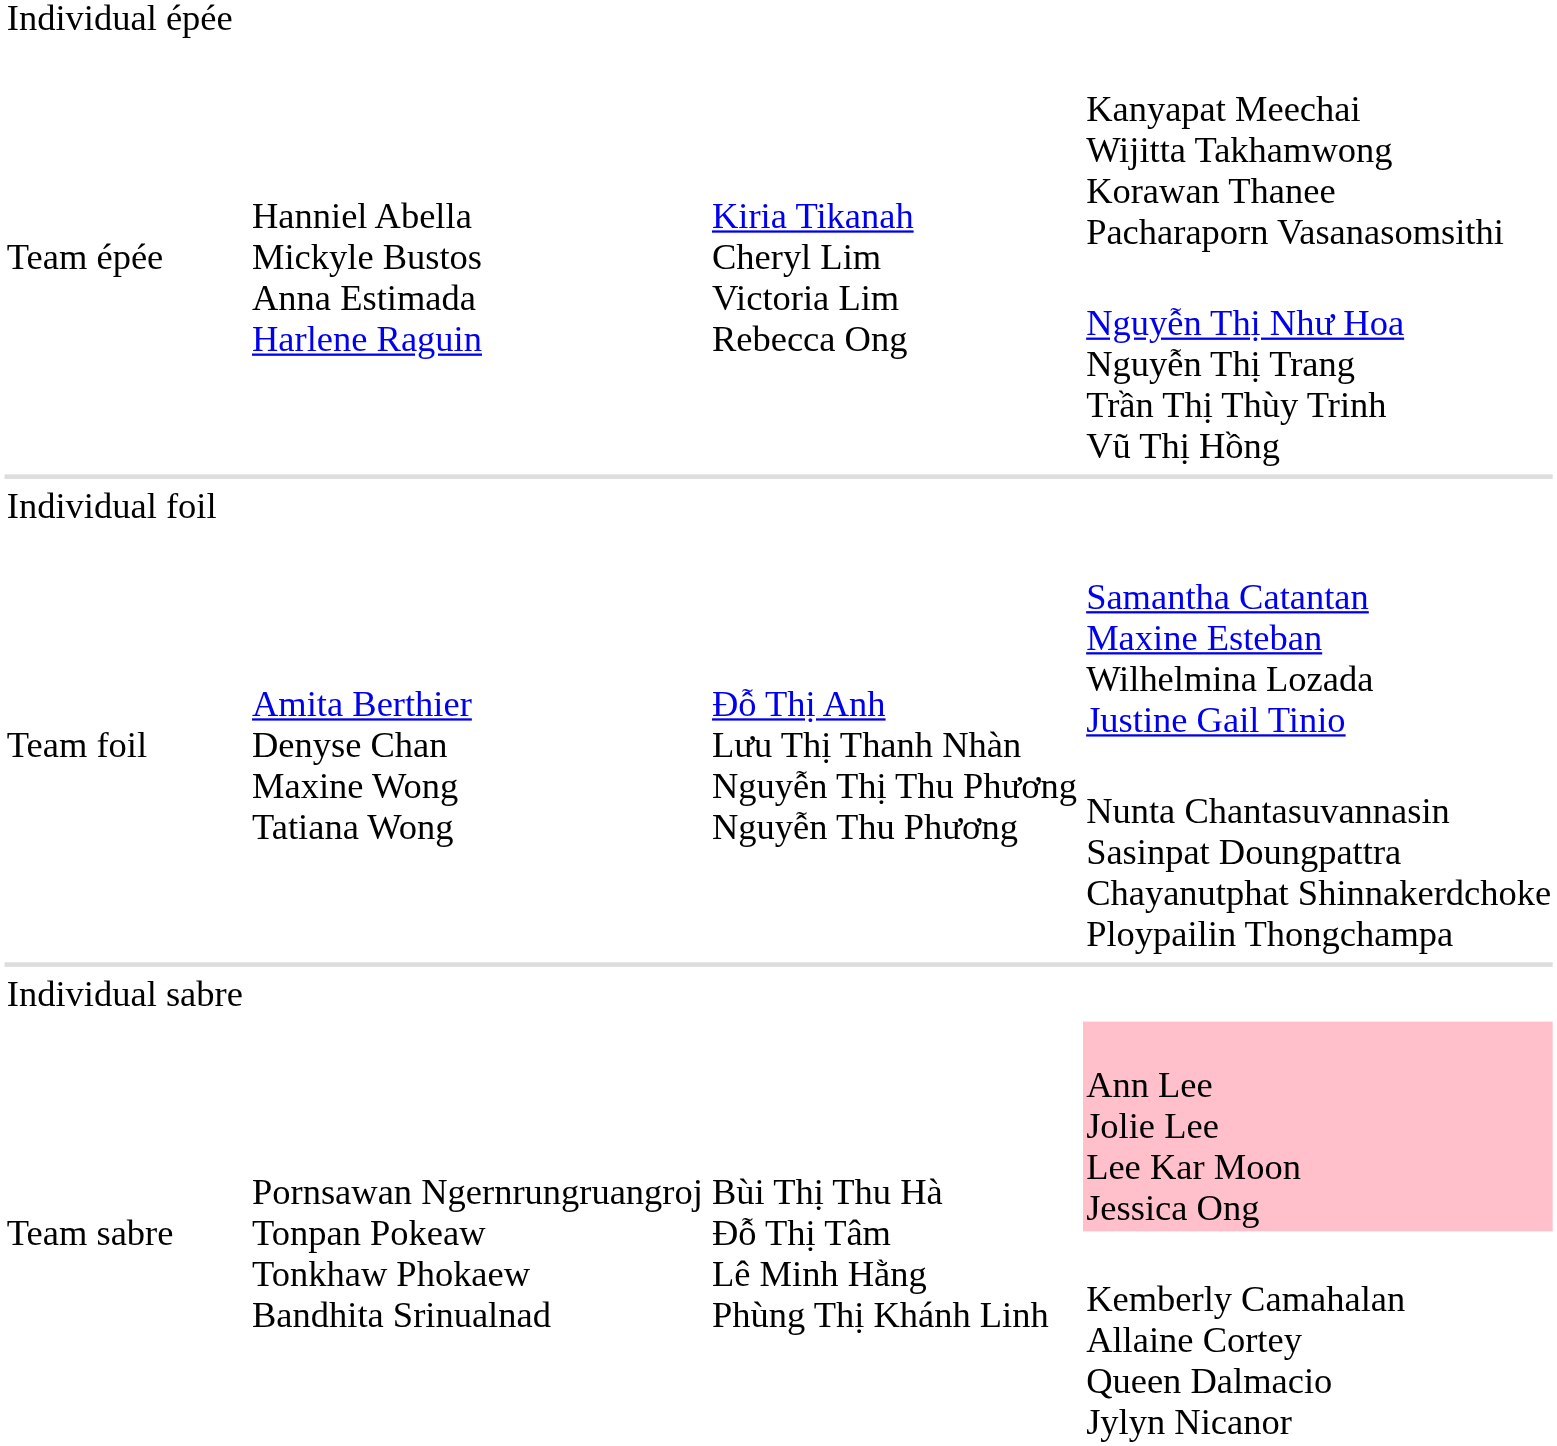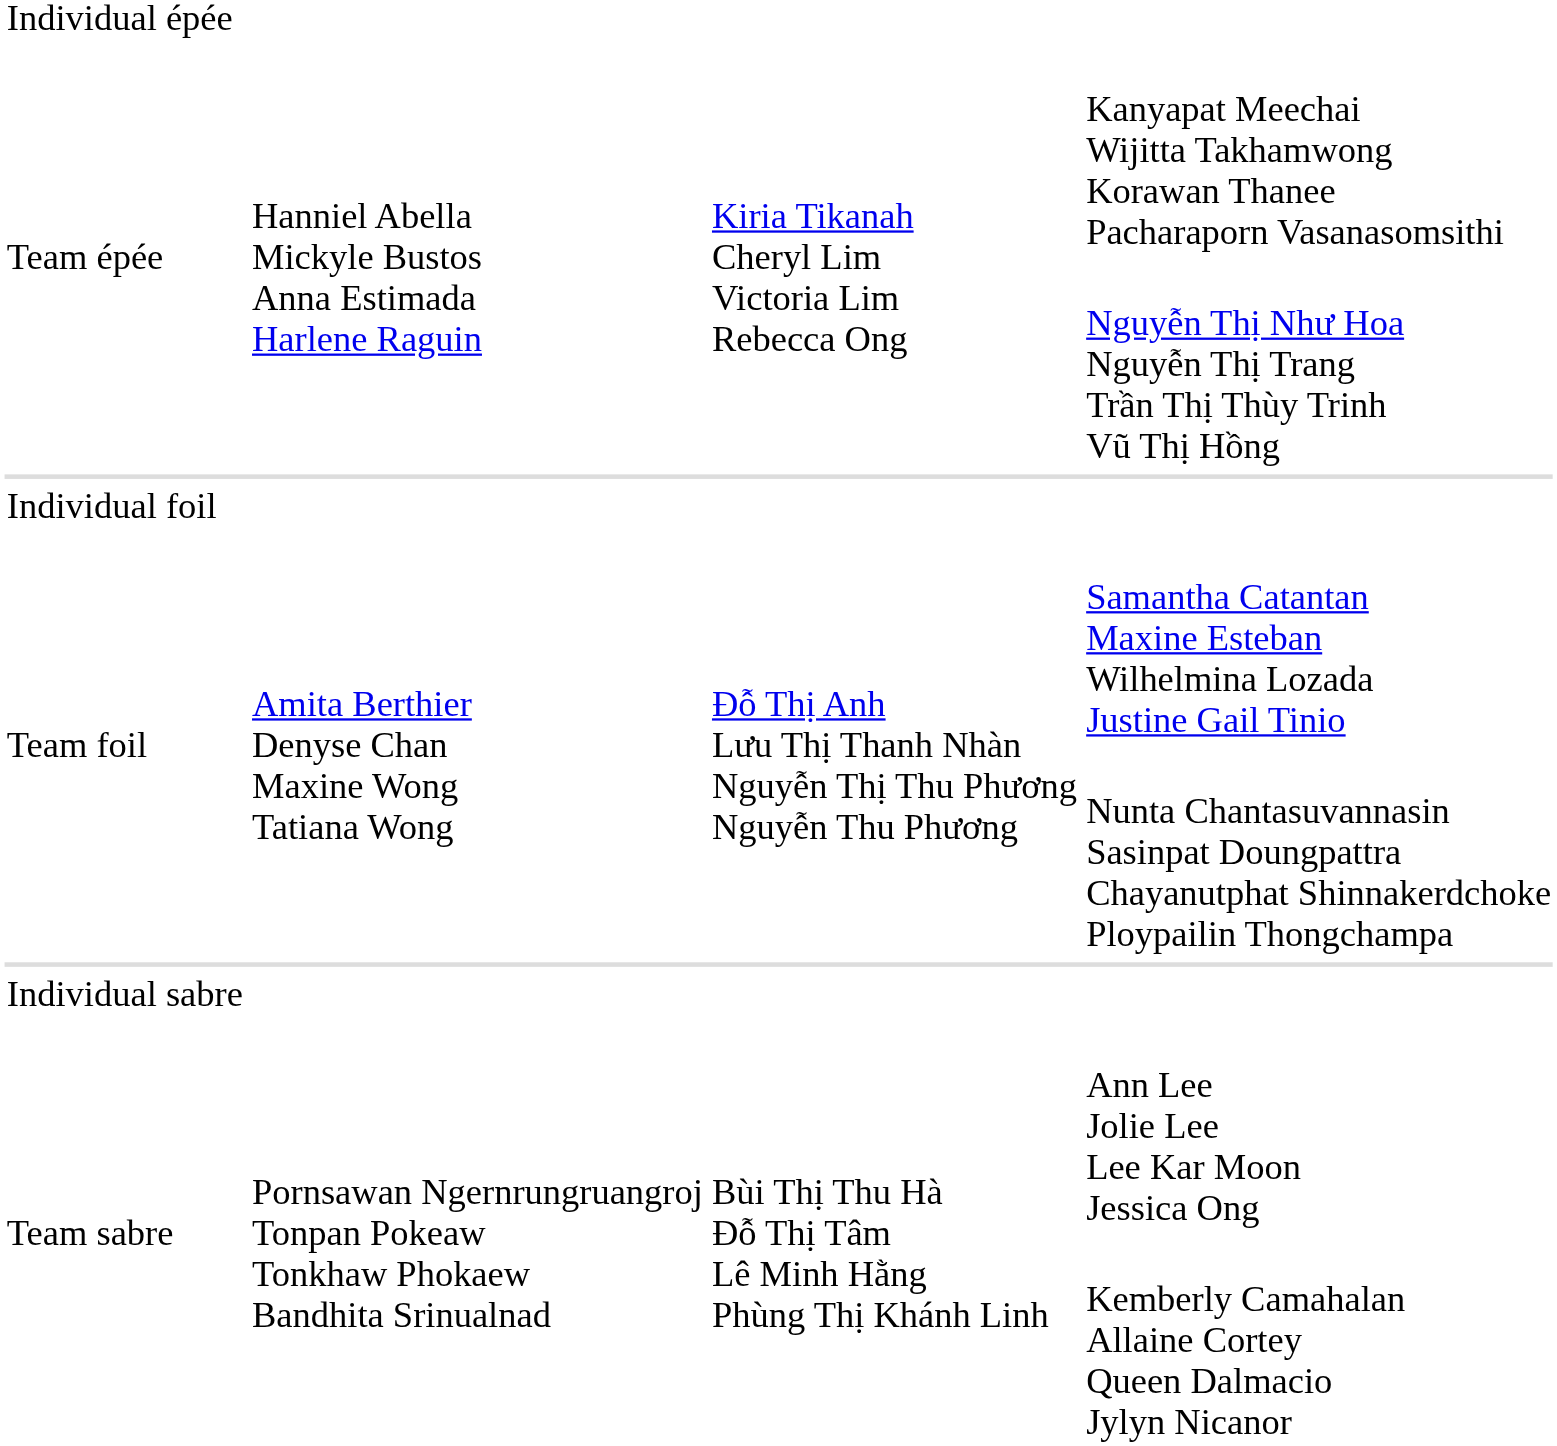(1194, 1146) pink background -> (1194, 1146) no background
